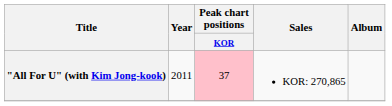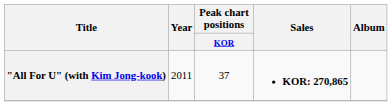(224, 75) pink background -> (224, 75) no background
(301, 82) normal -> (302, 82) bold
